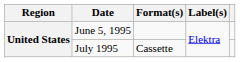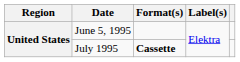(154, 48) normal -> (156, 48) bold
